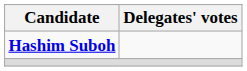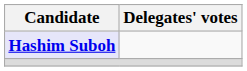(62, 44) no background -> (62, 44) lavender background
